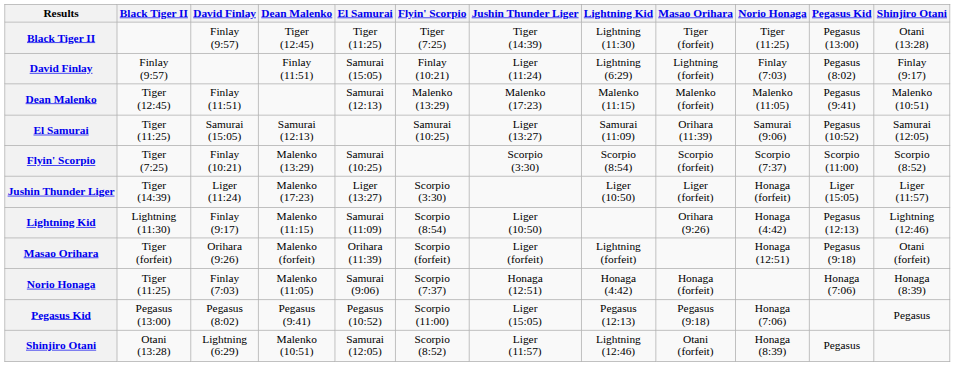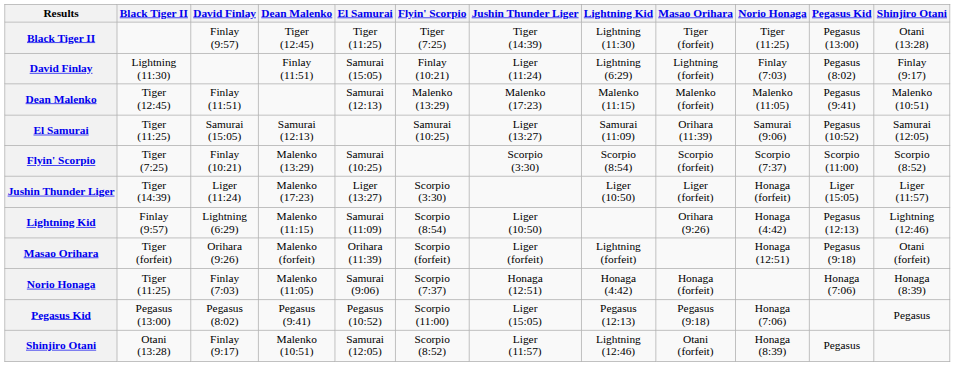(154, 68) Finlay (9:57) -> (154, 68) Lightning (11:30)
(154, 222) Lightning (11:30) -> (154, 222) Finlay (9:57)
(225, 222) Finlay (9:17) -> (225, 222) Lightning (6:29)
(225, 345) Lightning (6:29) -> (225, 345) Finlay (9:17)
